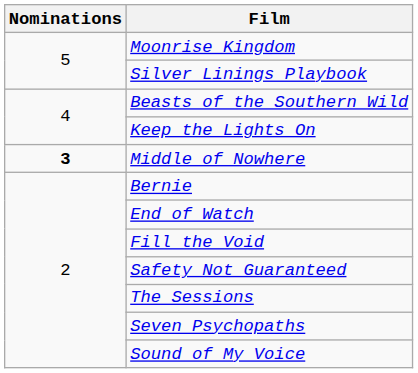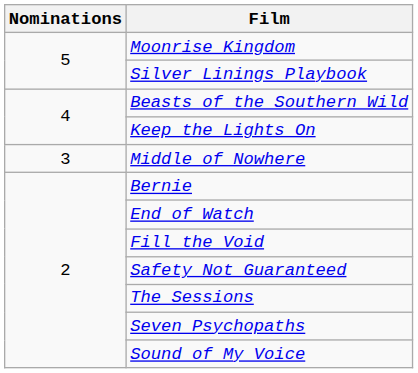(65, 158) bold -> (65, 158) normal
